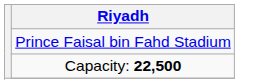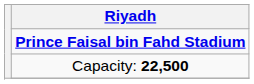(123, 41) normal -> (130, 41) bold
